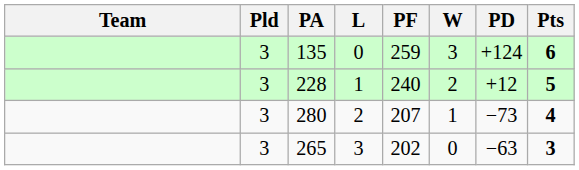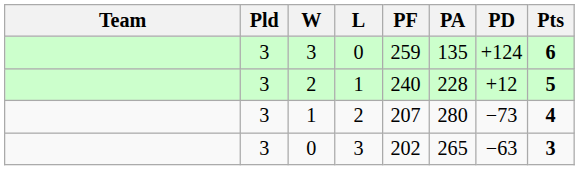columns swapped: (453, 20) <-> (311, 20)
